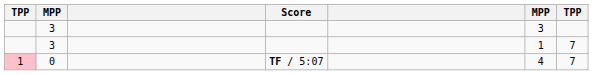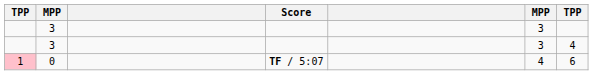(541, 45) 1 -> (541, 45) 3
(572, 45) 7 -> (572, 45) 4
(572, 61) 7 -> (572, 61) 6
